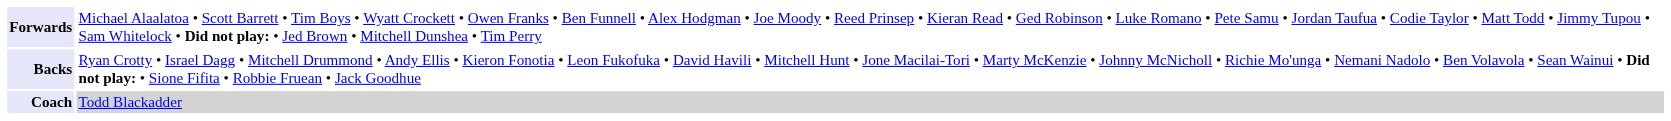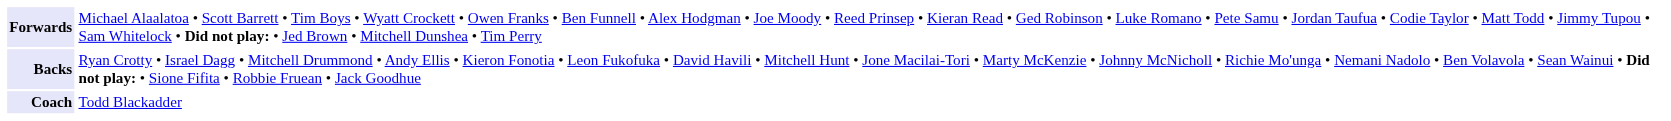(130, 102) lightgrey background -> (130, 102) no background
